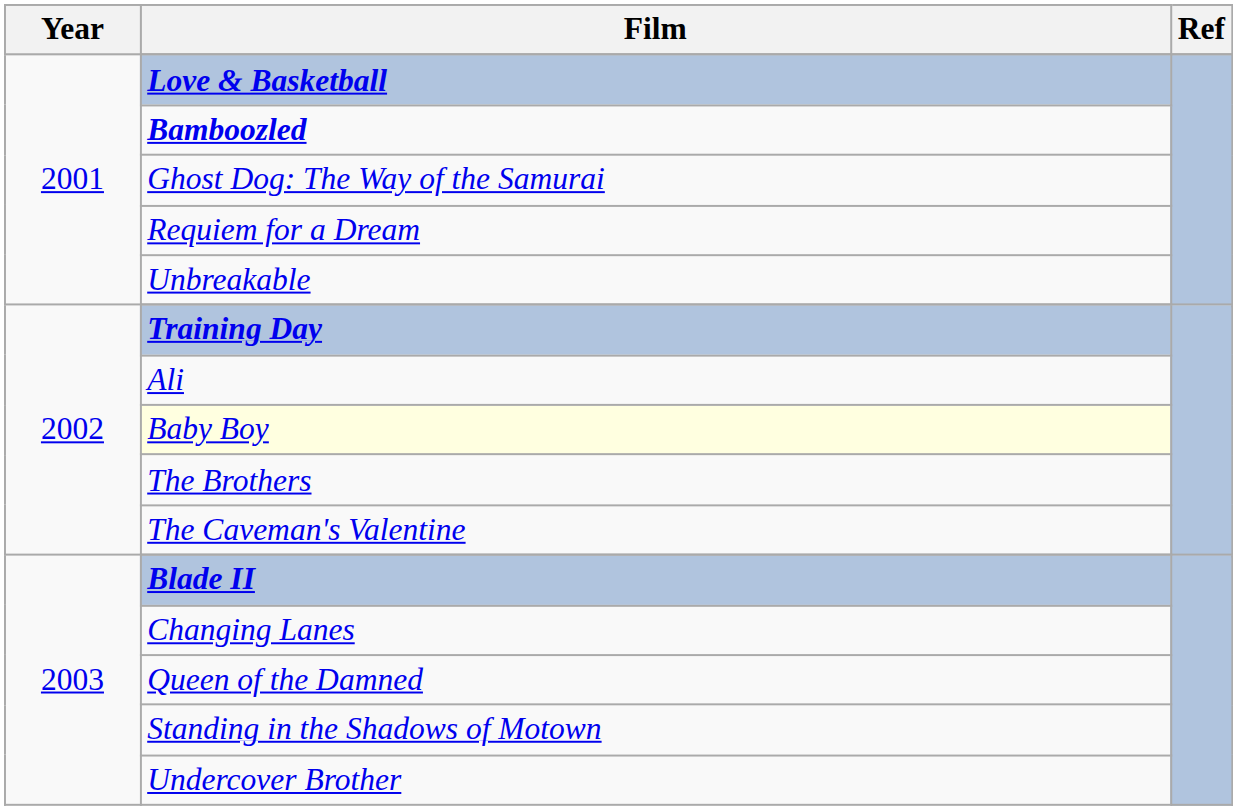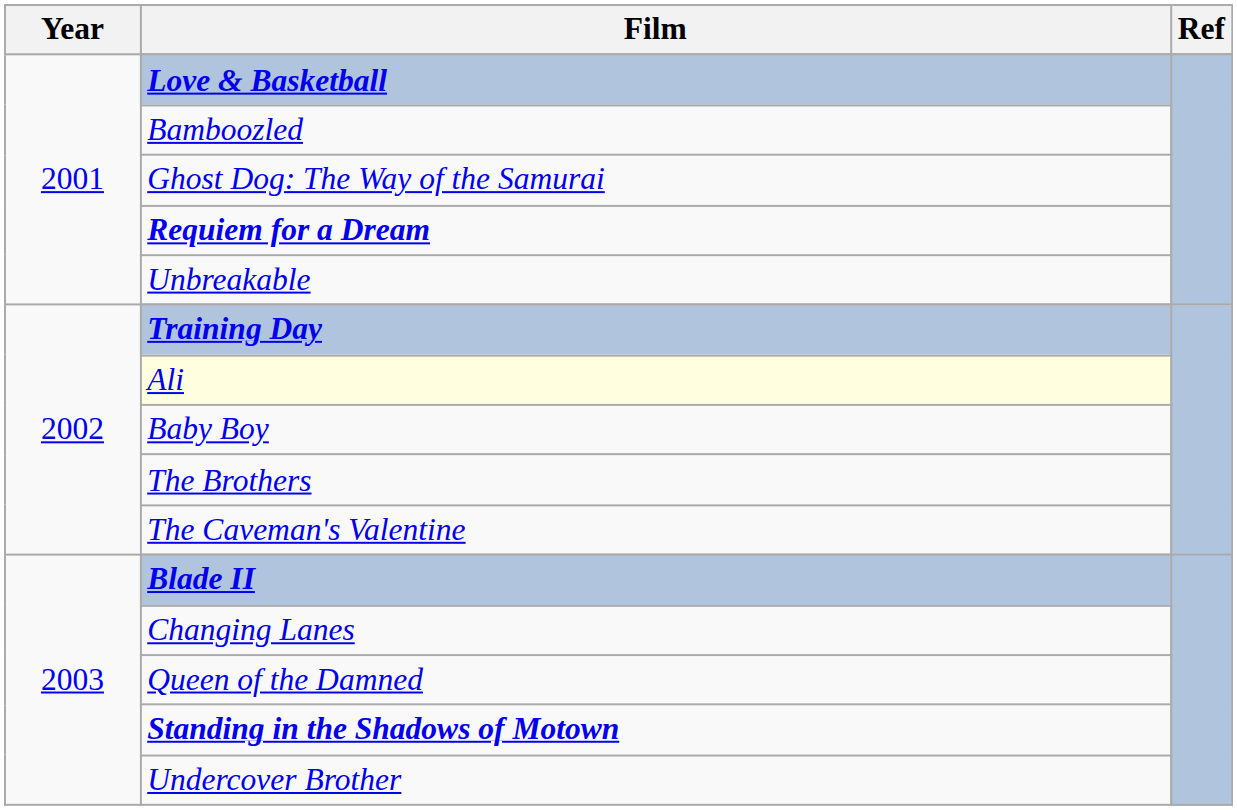(227, 129) bold -> (225, 129) normal
(284, 229) normal -> (289, 229) bold
(166, 379) no background -> (166, 379) lightyellow background
(208, 429) lightyellow background -> (208, 429) no background
(374, 729) normal -> (383, 729) bold
